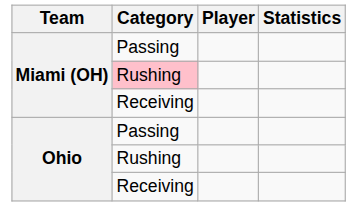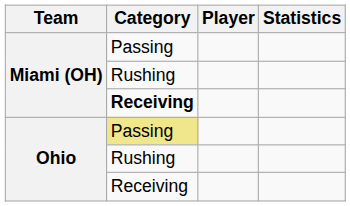(149, 74) pink background -> (143, 74) no background
(155, 102) normal -> (152, 102) bold
(148, 130) no background -> (142, 130) khaki background
